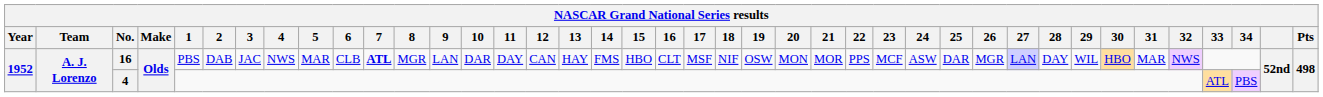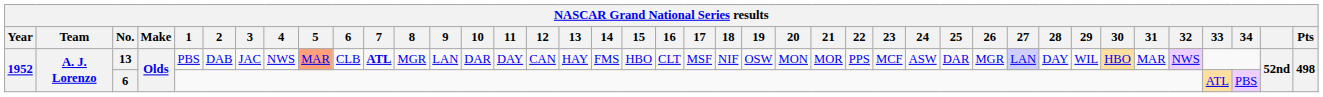(125, 59) 16 -> (125, 59) 13
(315, 59) no background -> (315, 59) lightsalmon background
(125, 80) 4 -> (125, 80) 6
